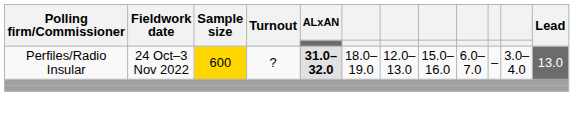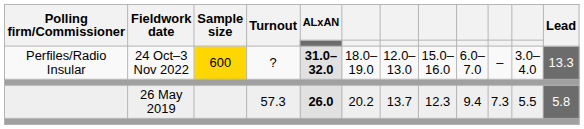(550, 62) 13.0 -> (561, 62) 13.3
+ row: (161, 102)
